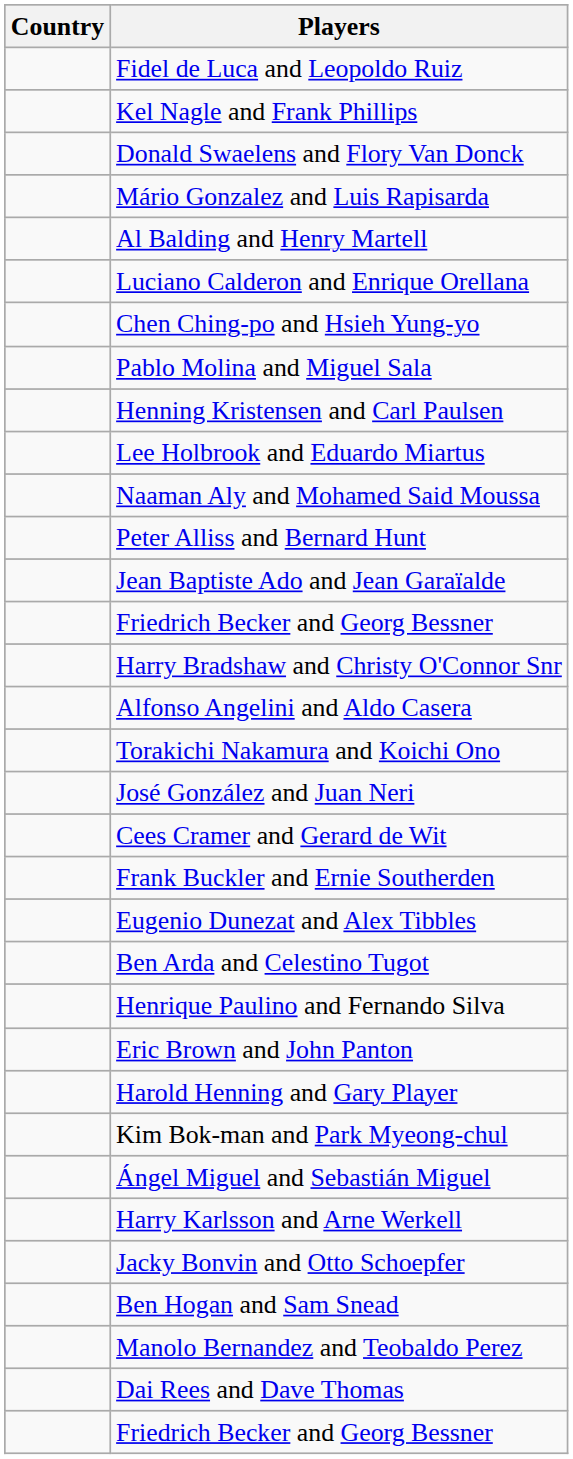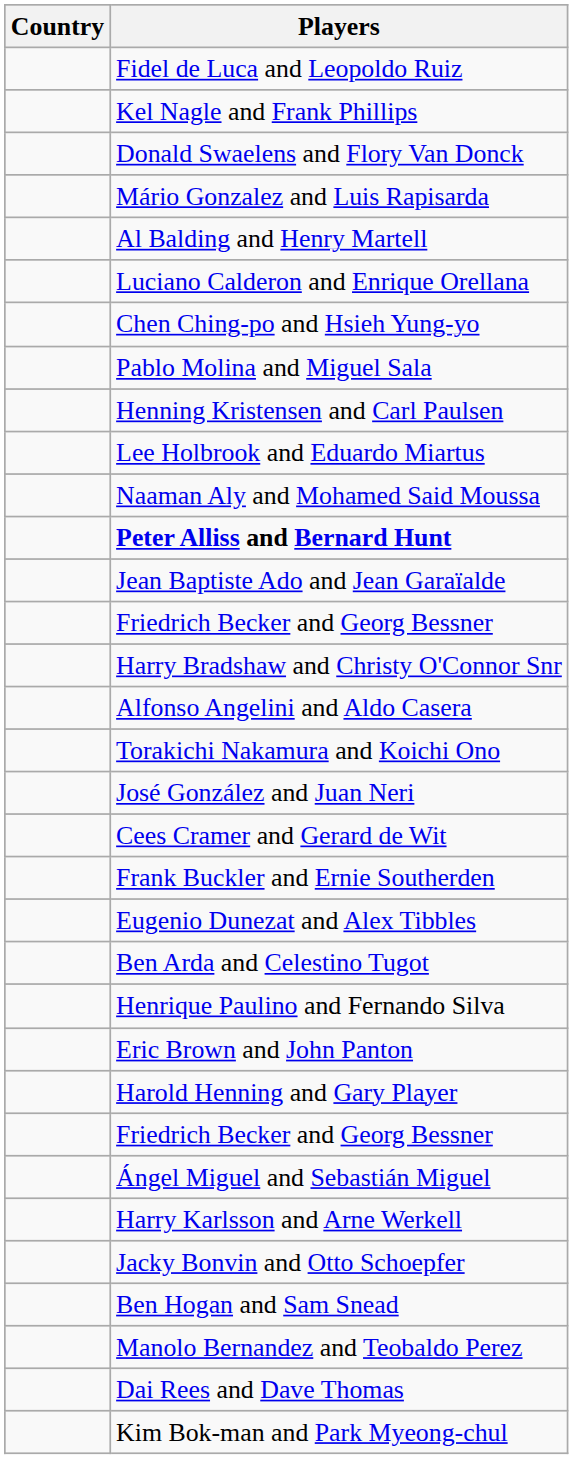(271, 537) normal -> (284, 537) bold
(312, 1133) Kim Bok-man and Park Myeong-chul -> (304, 1133) Friedrich Becker and Georg Bessner
(304, 1431) Friedrich Becker and Georg Bessner -> (312, 1431) Kim Bok-man and Park Myeong-chul
